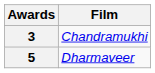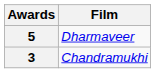rows swapped: (31, 57) <-> (31, 36)
